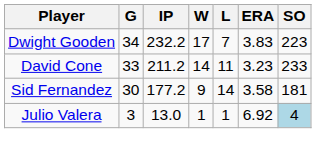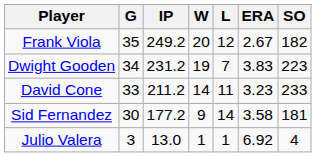+ row: (62, 41)
(166, 41) 232.2 -> (166, 66) 231.2
(201, 41) 17 -> (201, 66) 19
(294, 115) lightblue background -> (294, 139) no background
